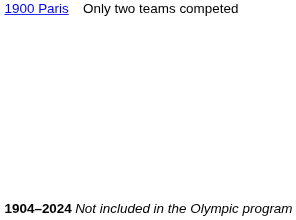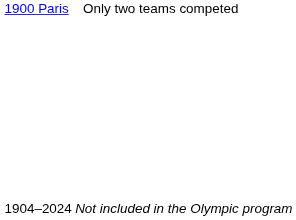(38, 209) bold -> (38, 209) normal
